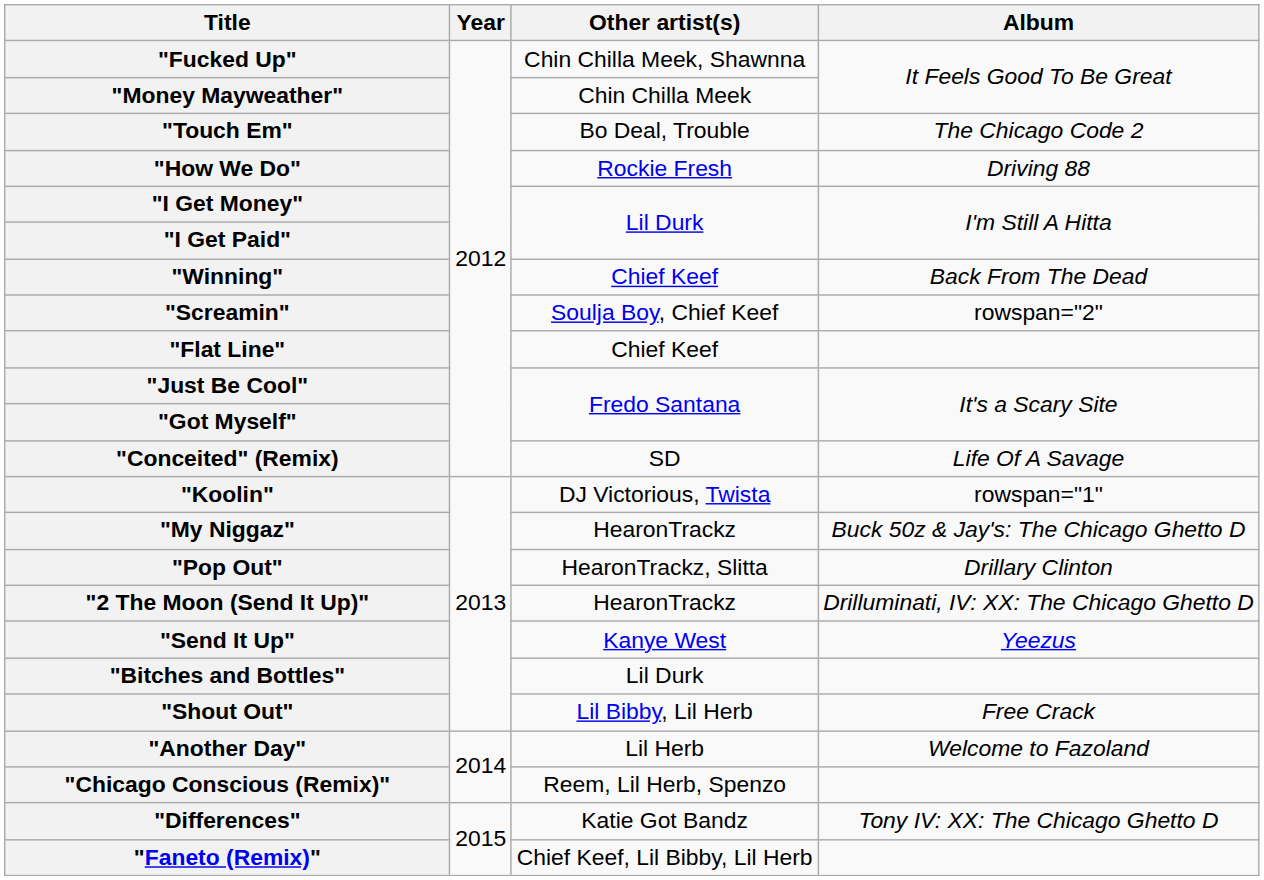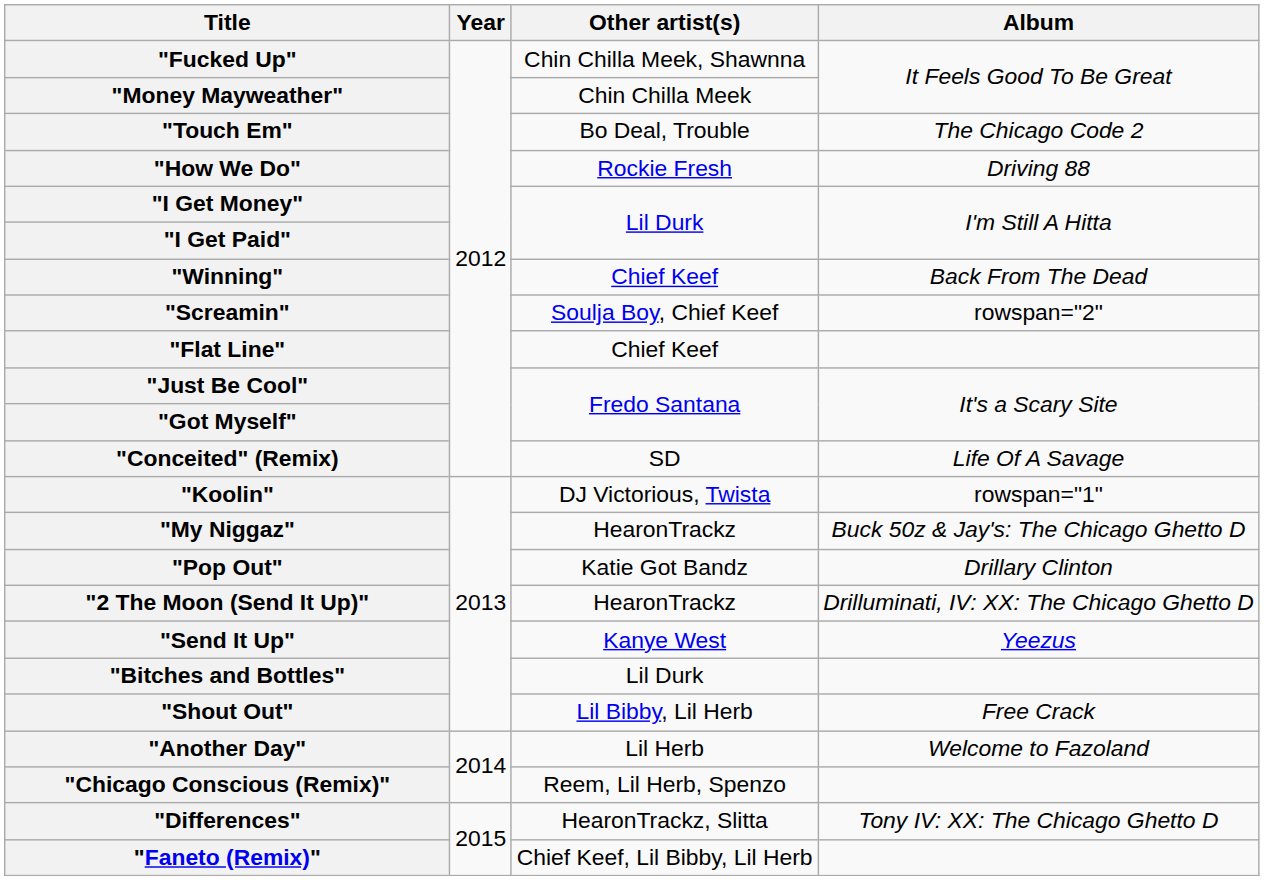(665, 566) HearonTrackz, Slitta -> (665, 566) Katie Got Bandz
(665, 820) Katie Got Bandz -> (665, 820) HearonTrackz, Slitta
